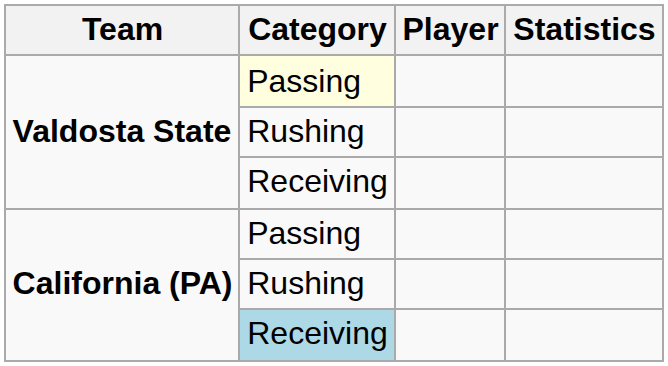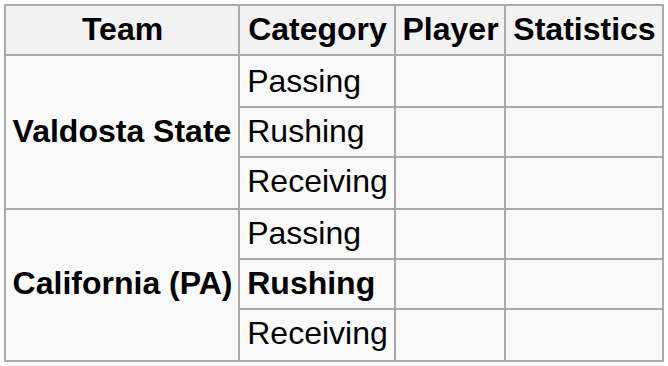(304, 80) lightyellow background -> (304, 80) no background
(306, 283) normal -> (311, 283) bold
(317, 334) lightblue background -> (317, 334) no background
